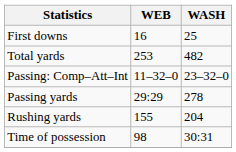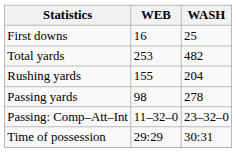rows swapped: (44, 116) <-> (68, 76)
(148, 96) 29:29 -> (140, 96) 98
(140, 137) 98 -> (148, 137) 29:29
